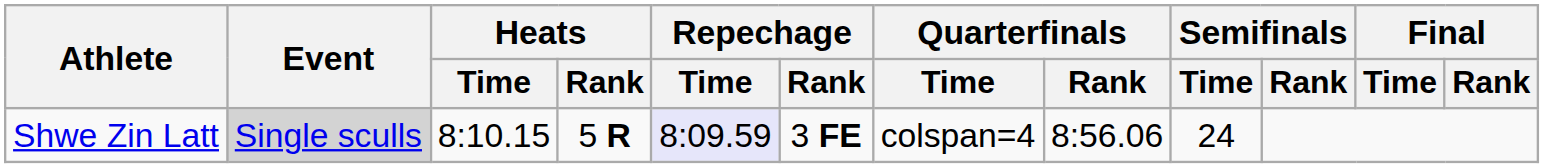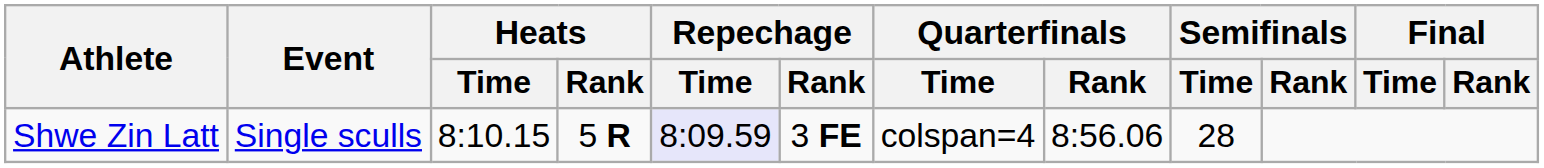(328, 136) lightgrey background -> (328, 136) no background
(1216, 136) 24 -> (1216, 136) 28
